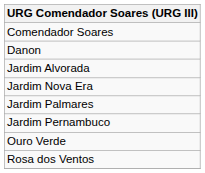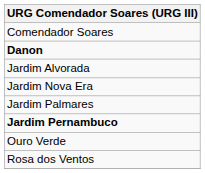(24, 50) normal -> (25, 50) bold
(59, 123) normal -> (62, 123) bold
